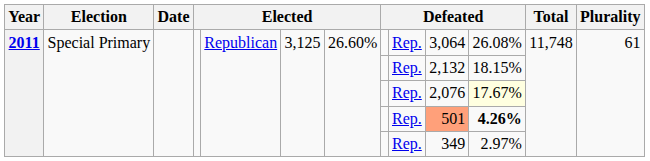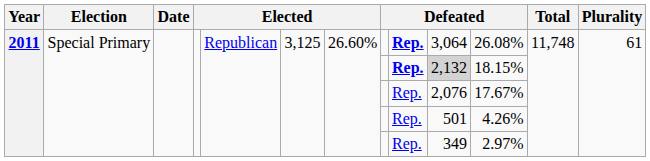(407, 42) normal -> (408, 42) bold
(407, 67) normal -> (408, 67) bold
(447, 67) no background -> (449, 67) lightgrey background
(497, 93) lightyellow background -> (499, 93) no background
(453, 118) lightsalmon background -> (455, 118) no background
(500, 118) bold -> (503, 118) normal
